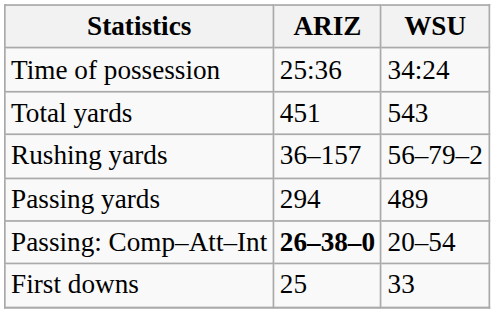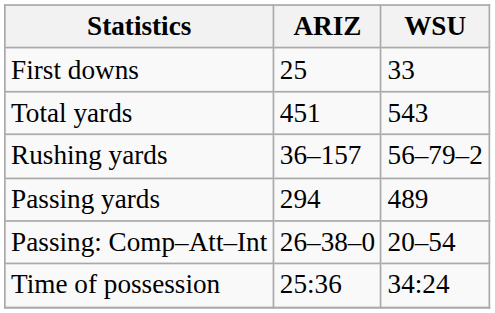rows swapped: (75, 285) <-> (116, 69)
(327, 241) bold -> (327, 241) normal
